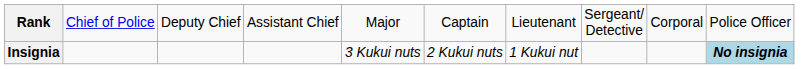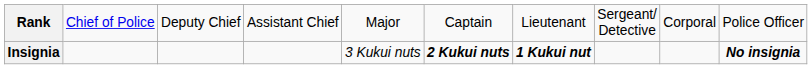(465, 52) normal -> (468, 52) bold
(544, 52) normal -> (553, 52) bold
(750, 52) lightblue background -> (763, 52) no background
